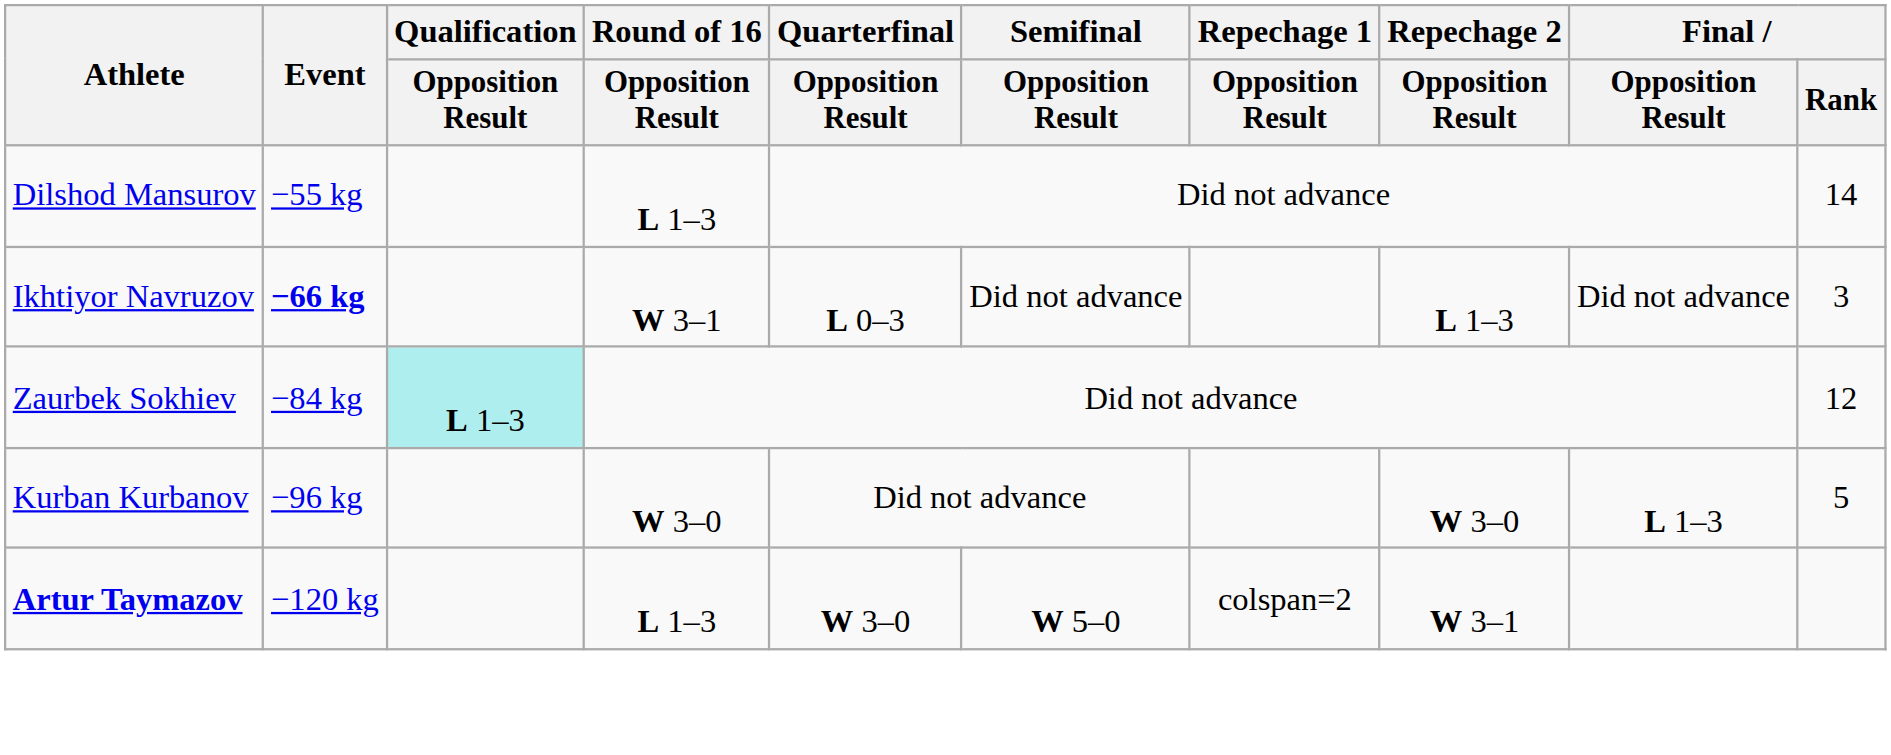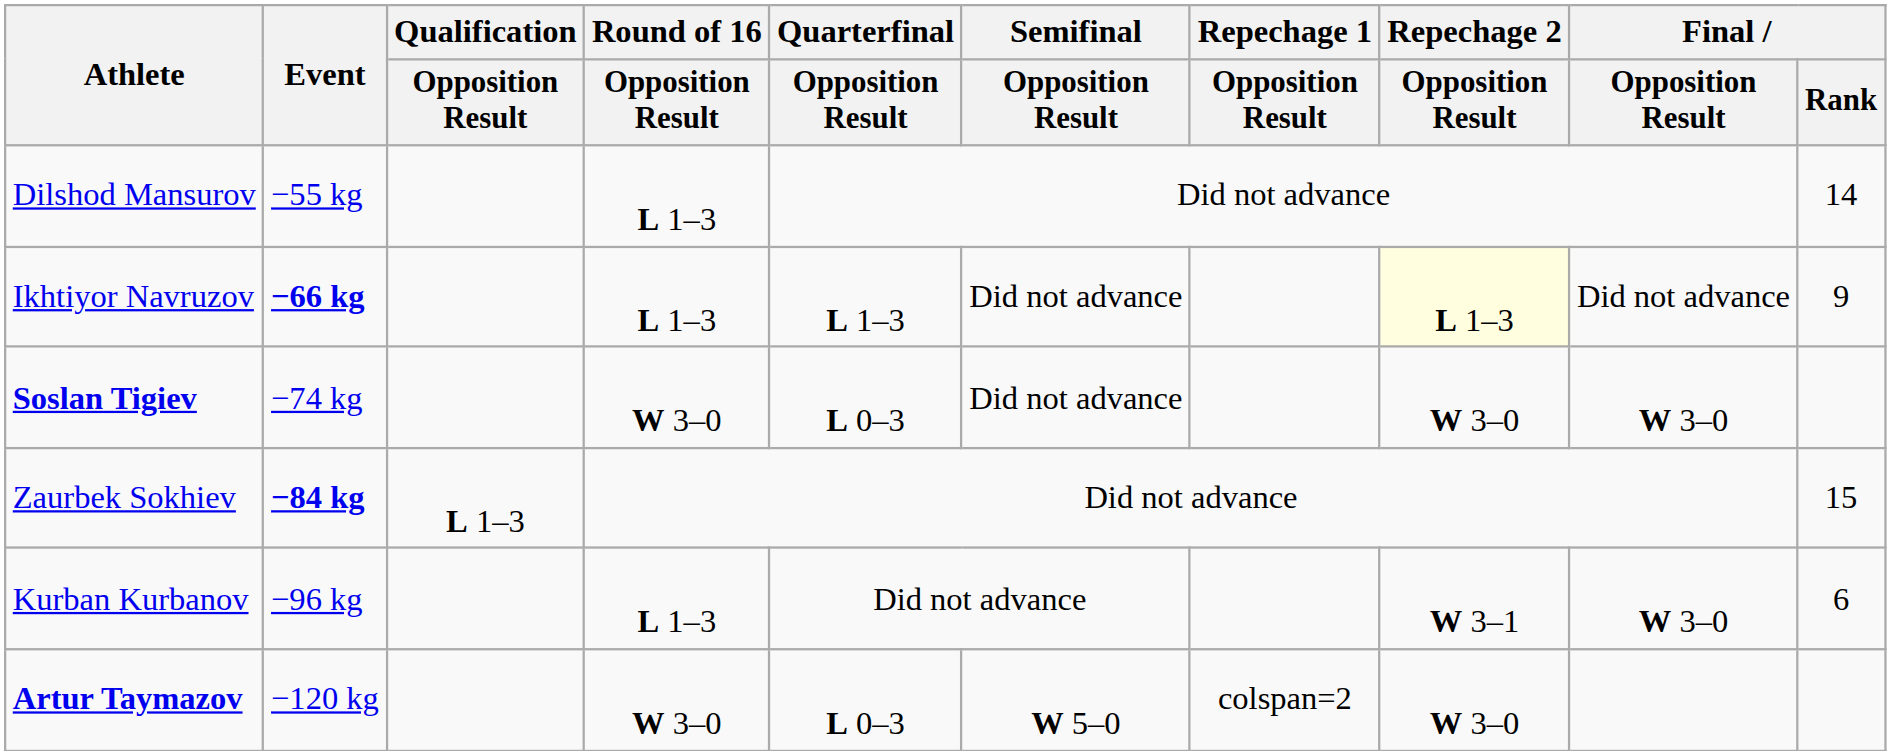(677, 320) W 3–1 -> (677, 320) L 1–3
(866, 320) L 0–3 -> (866, 320) L 1–3
(1475, 320) no background -> (1475, 320) lightyellow background
(1841, 296) 3 -> (1841, 296) 9
+ row: (105, 397)
(317, 397) normal -> (318, 497) bold
(485, 420) paleturquoise background -> (485, 521) no background
(1841, 397) 12 -> (1841, 497) 15
(677, 521) W 3–0 -> (677, 622) L 1–3
(1475, 521) W 3–0 -> (1475, 622) W 3–1
(1683, 521) L 1–3 -> (1683, 622) W 3–0
(1841, 497) 5 -> (1841, 598) 6
(677, 622) L 1–3 -> (677, 722) W 3–0
(866, 622) W 3–0 -> (866, 722) L 0–3
(1475, 622) W 3–1 -> (1475, 722) W 3–0
